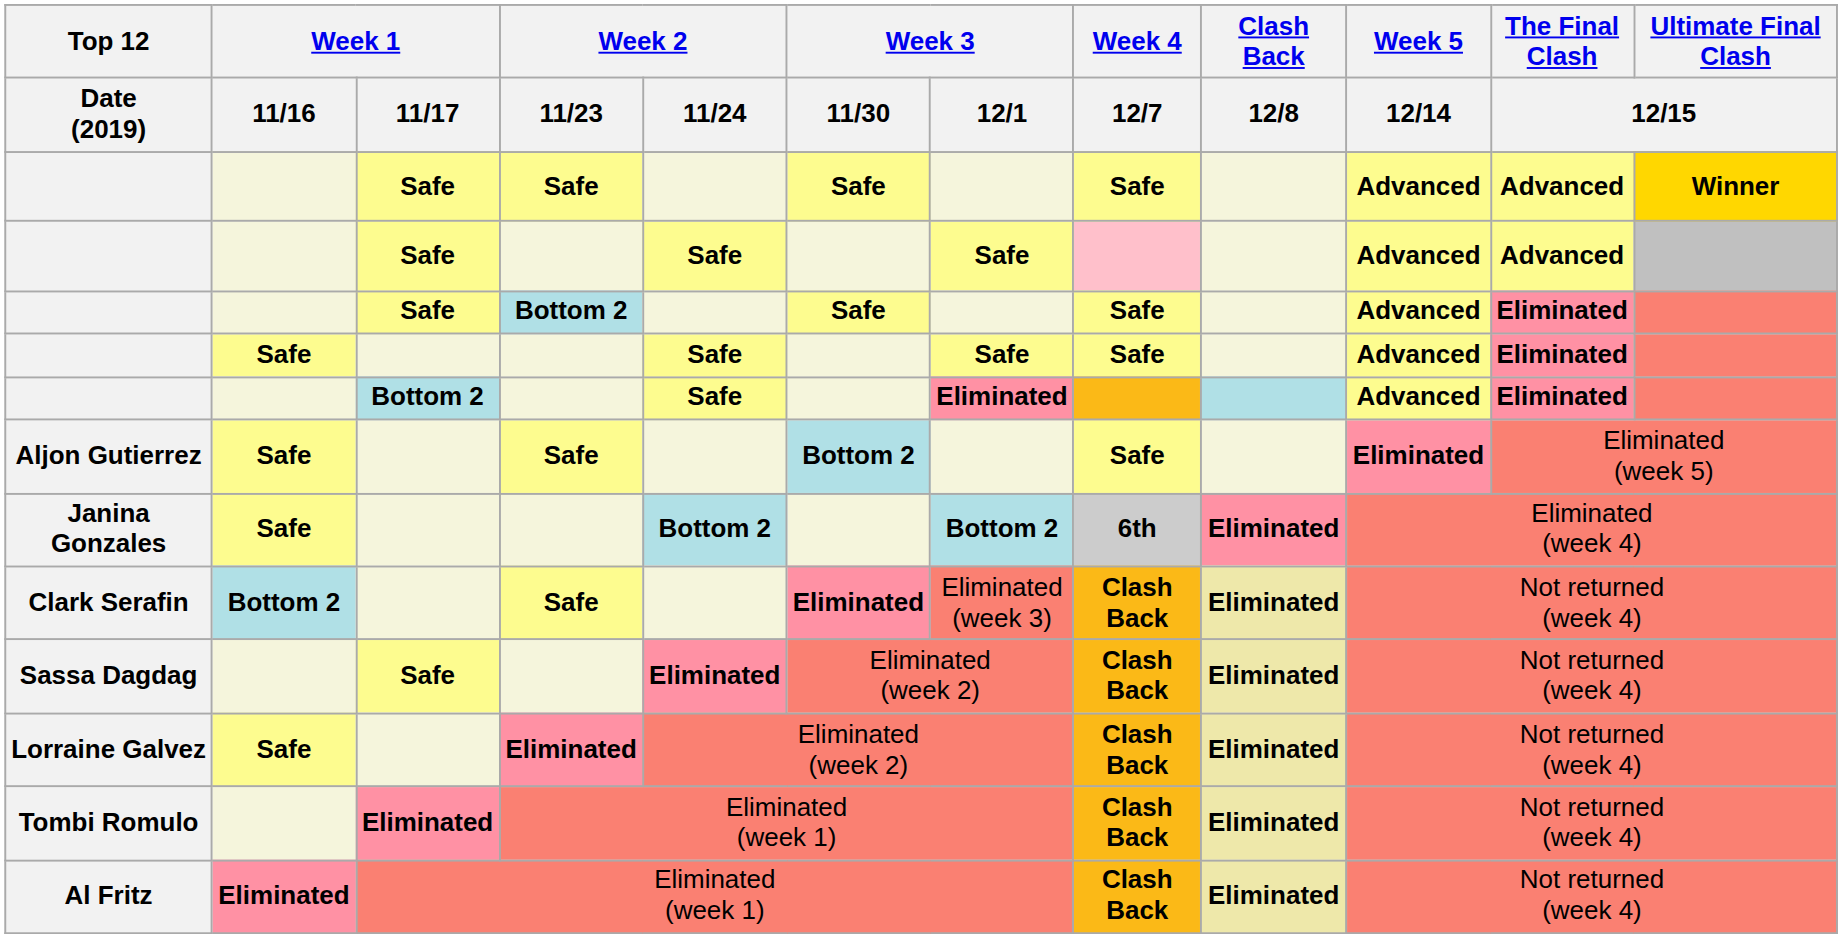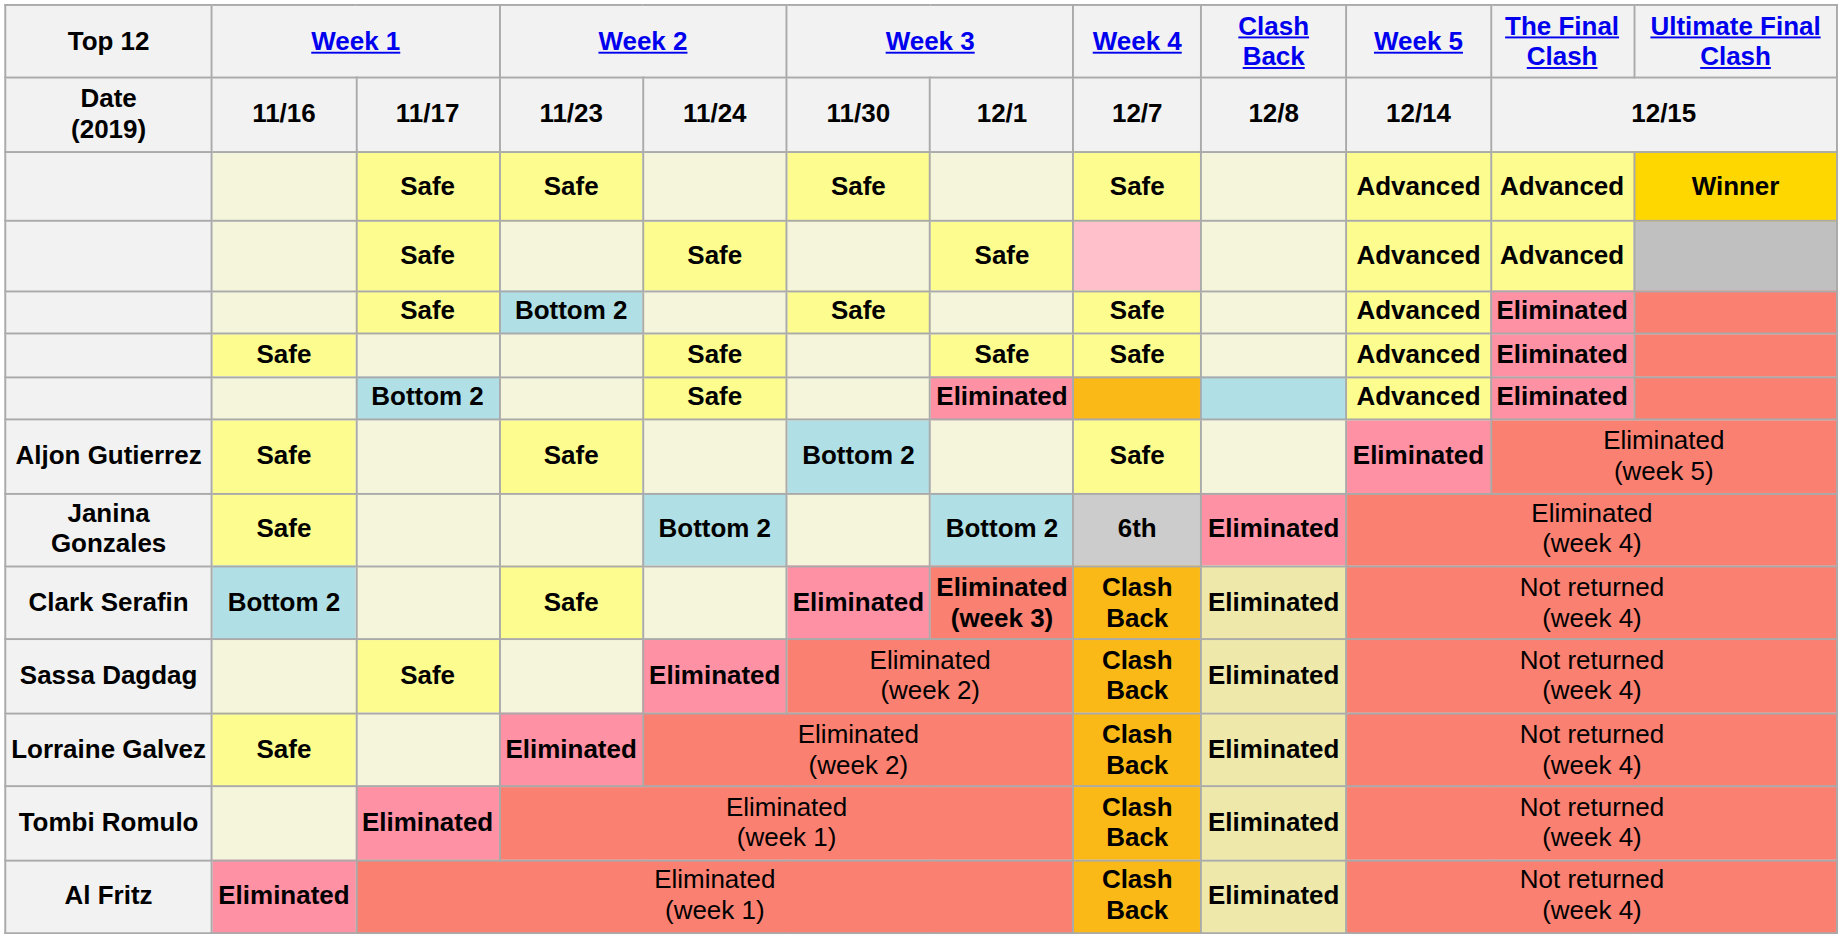(1002, 602) normal -> (1002, 602) bold
